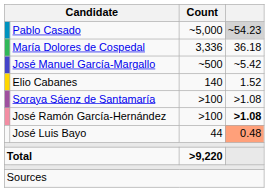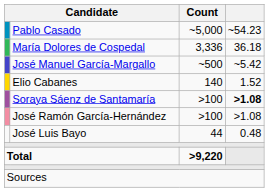(244, 30) lightgrey background -> (244, 30) no background
(247, 99) normal -> (247, 99) bold
(247, 116) bold -> (247, 116) normal
(251, 133) lightsalmon background -> (251, 133) no background
